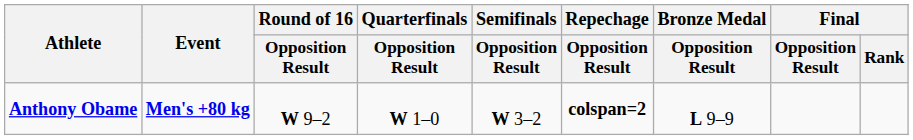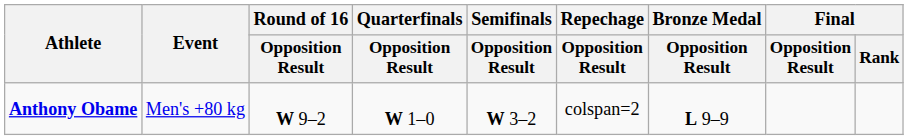(198, 108) bold -> (195, 108) normal
(607, 108) bold -> (602, 108) normal
